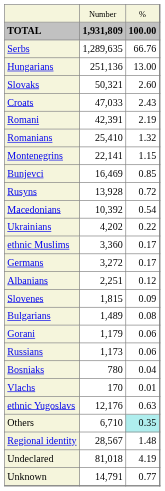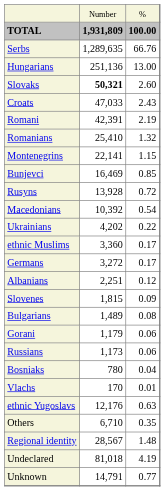(109, 84) normal -> (109, 84) bold
(147, 423) paleturquoise background -> (147, 423) no background
